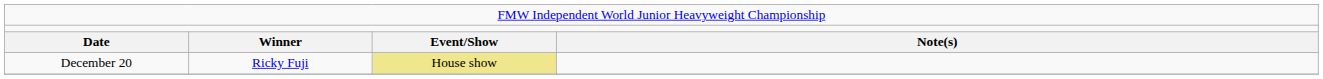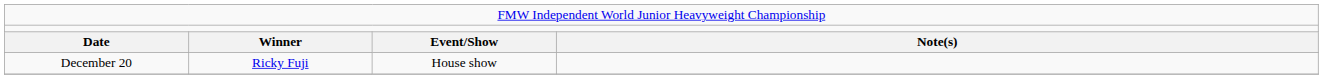(464, 63) khaki background -> (464, 63) no background
